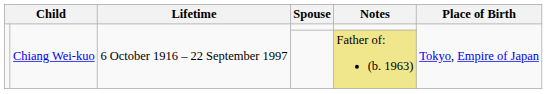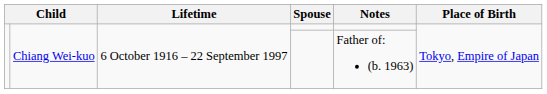(375, 53) khaki background -> (375, 53) no background
